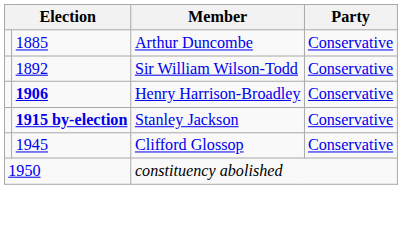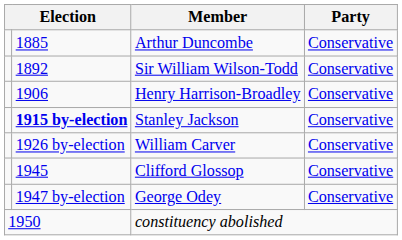(32, 94) bold -> (32, 94) normal
+ row: (185, 145)
+ row: (178, 196)
